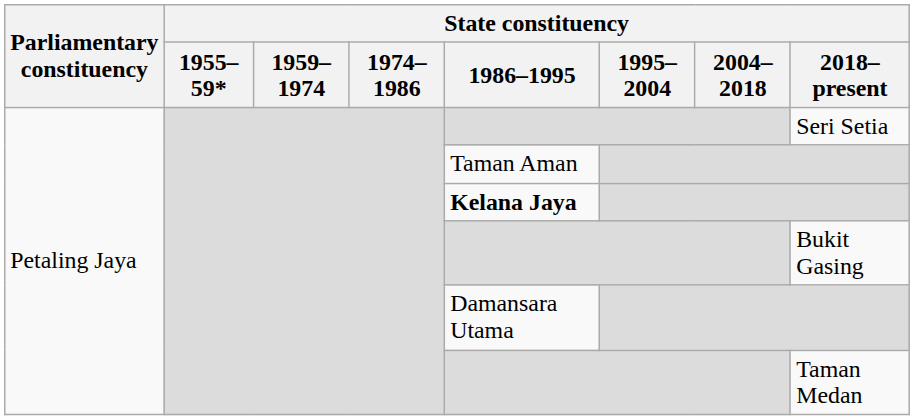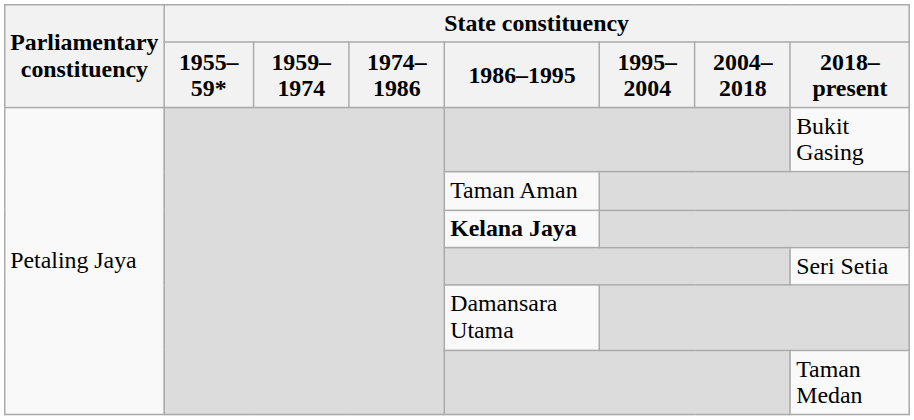(842, 125) Seri Setia -> (830, 139) Bukit Gasing
(830, 252) Bukit Gasing -> (842, 266) Seri Setia
